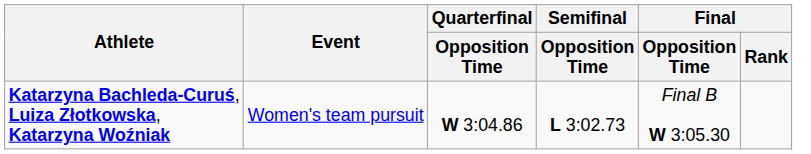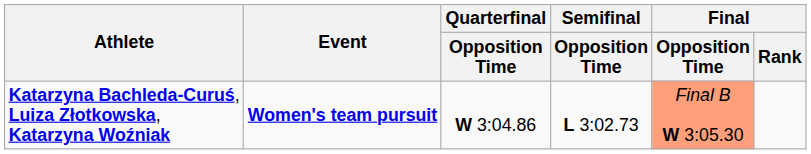(336, 114) normal -> (343, 114) bold
(689, 114) no background -> (703, 114) lightsalmon background
